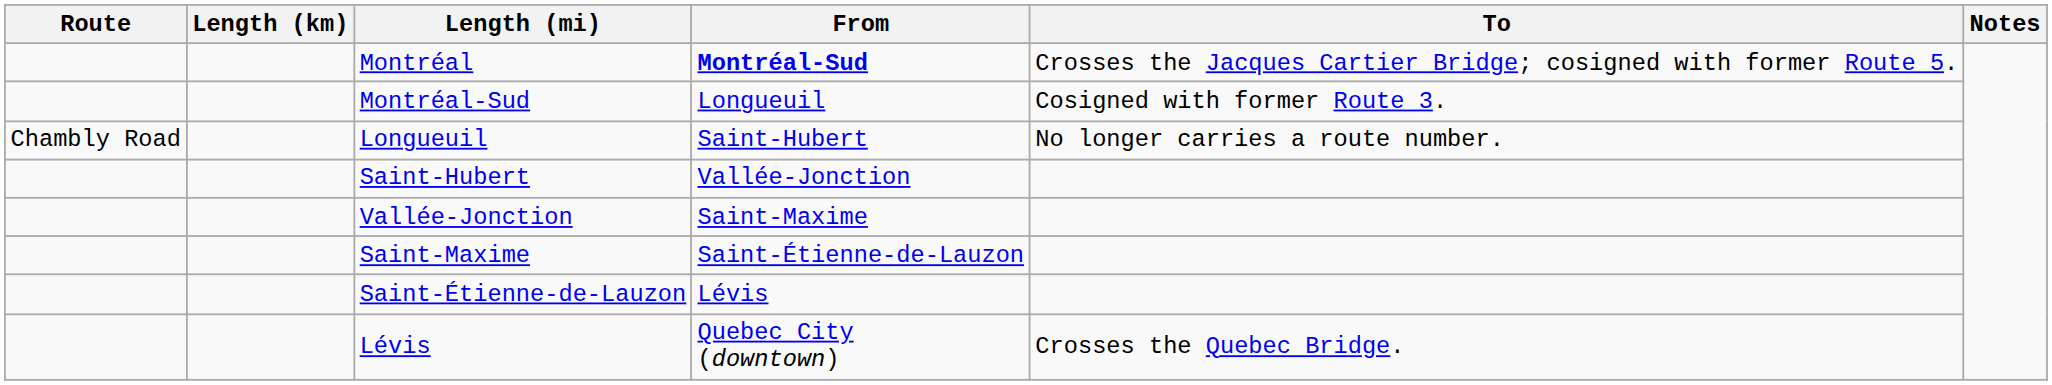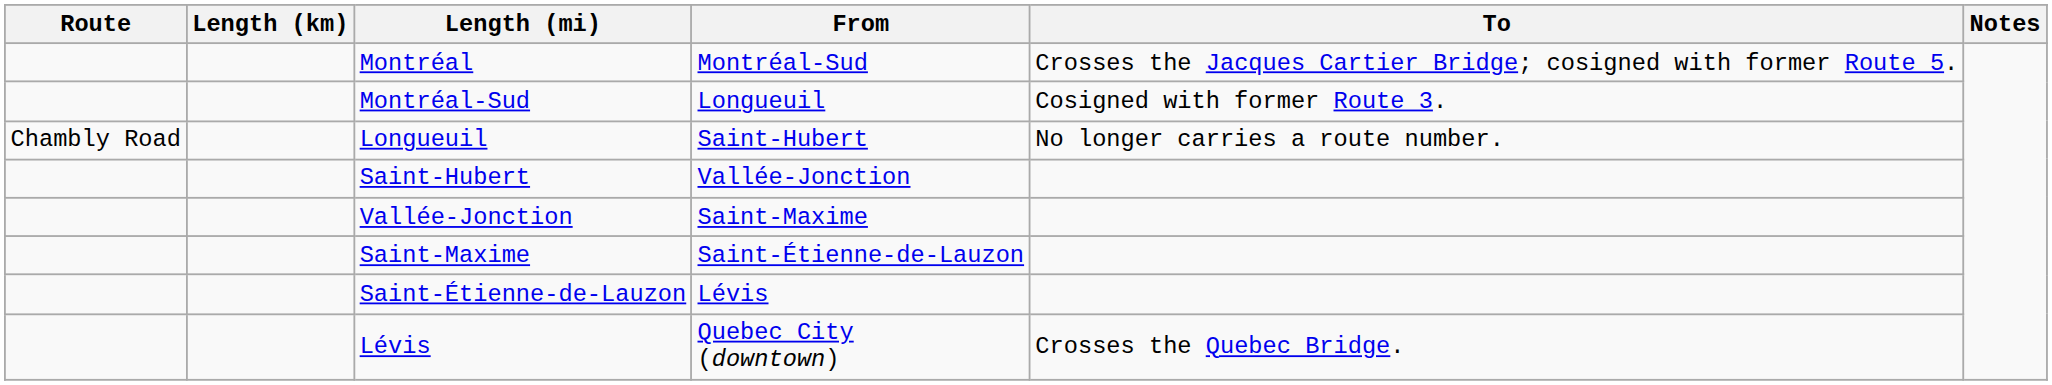(783, 63) bold -> (783, 63) normal
